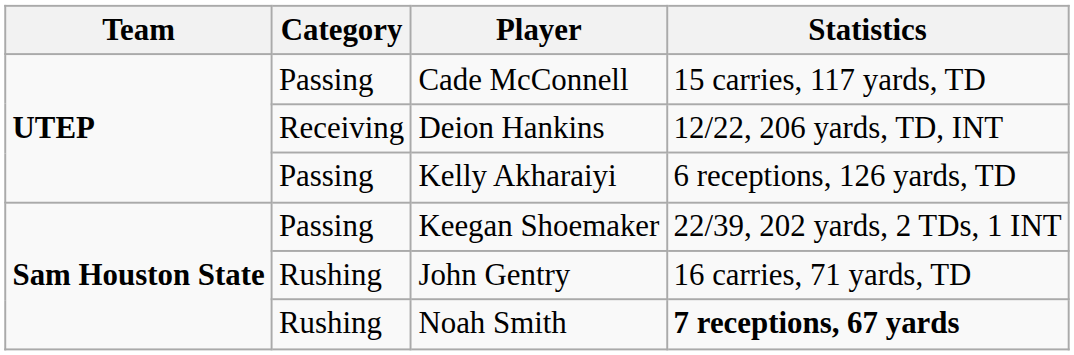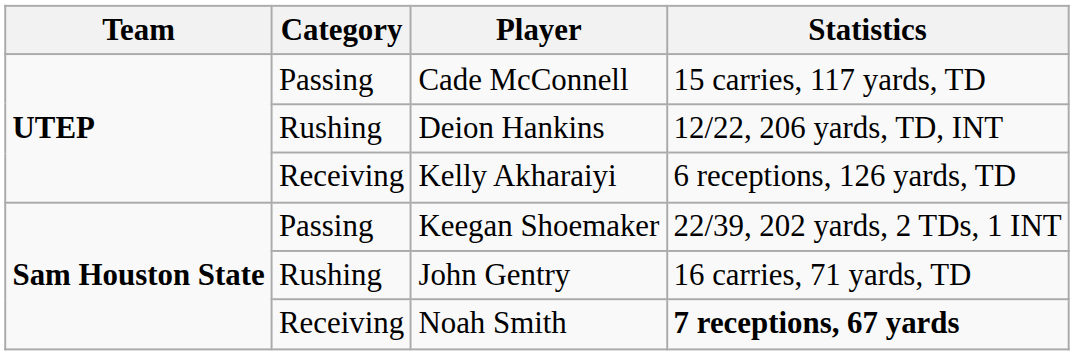(342, 127) Receiving -> (330, 127) Rushing
(326, 176) Passing -> (342, 176) Receiving
(330, 323) Rushing -> (342, 323) Receiving
